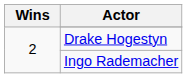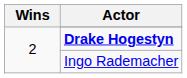(116, 38) normal -> (119, 38) bold
